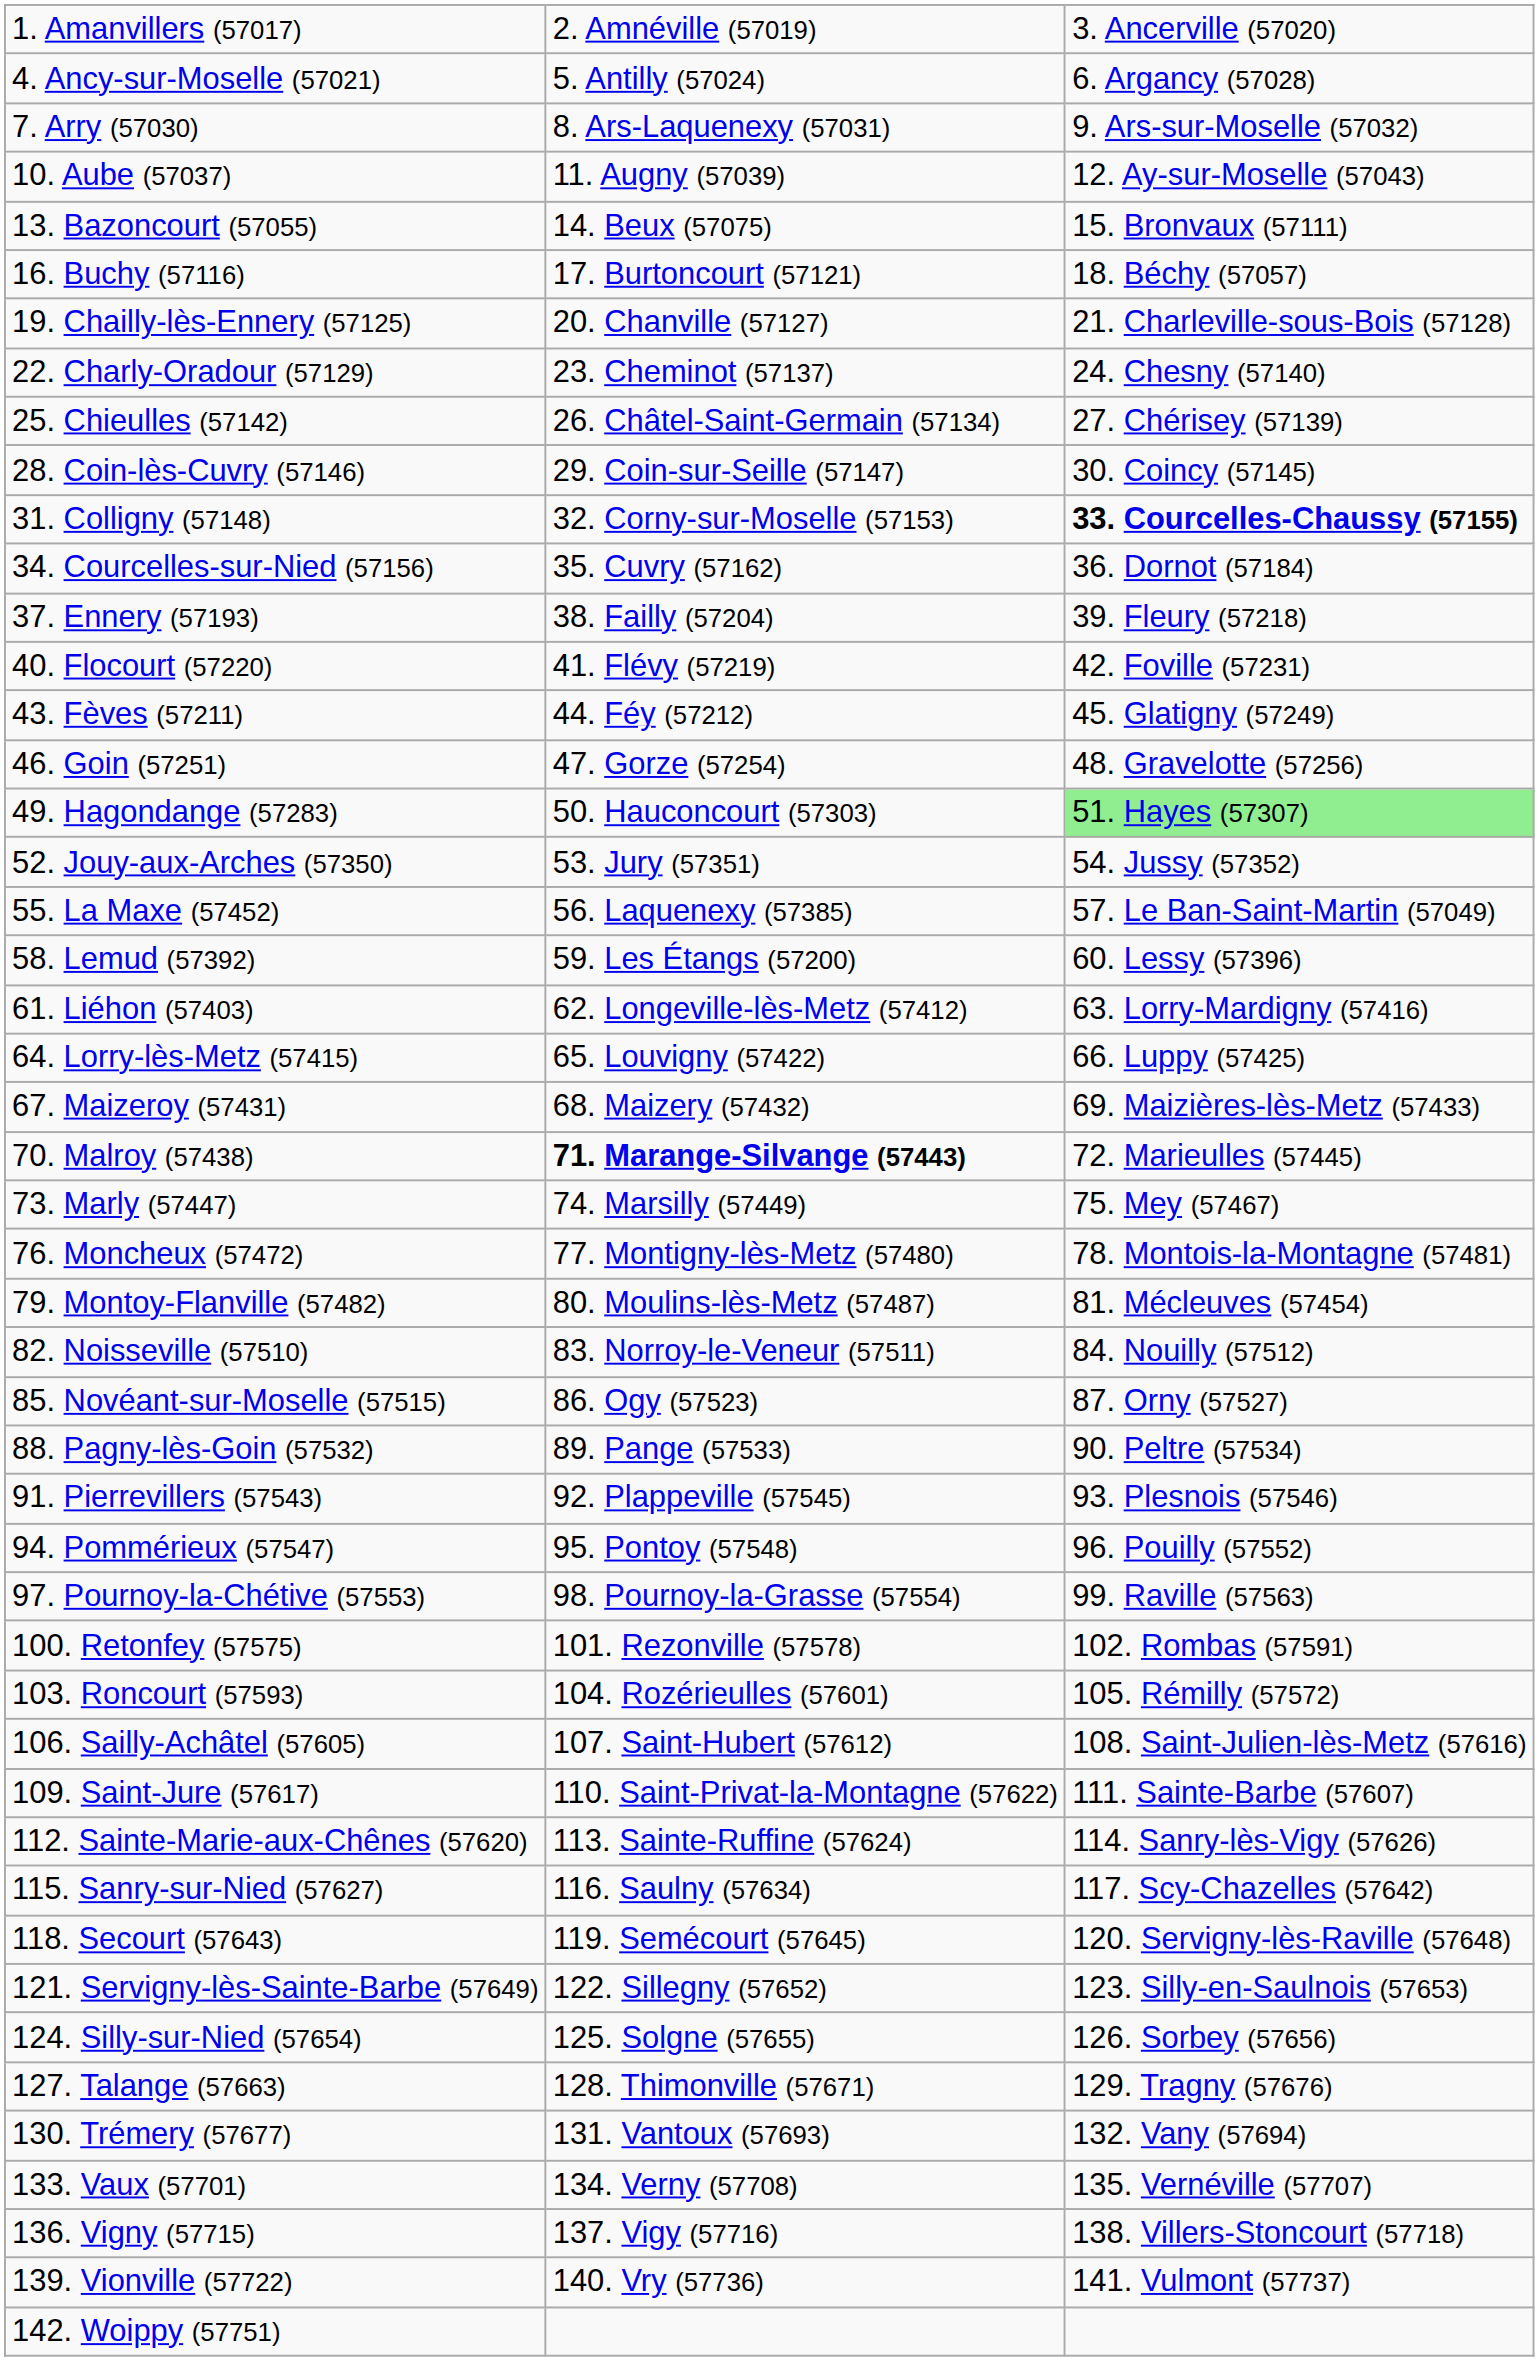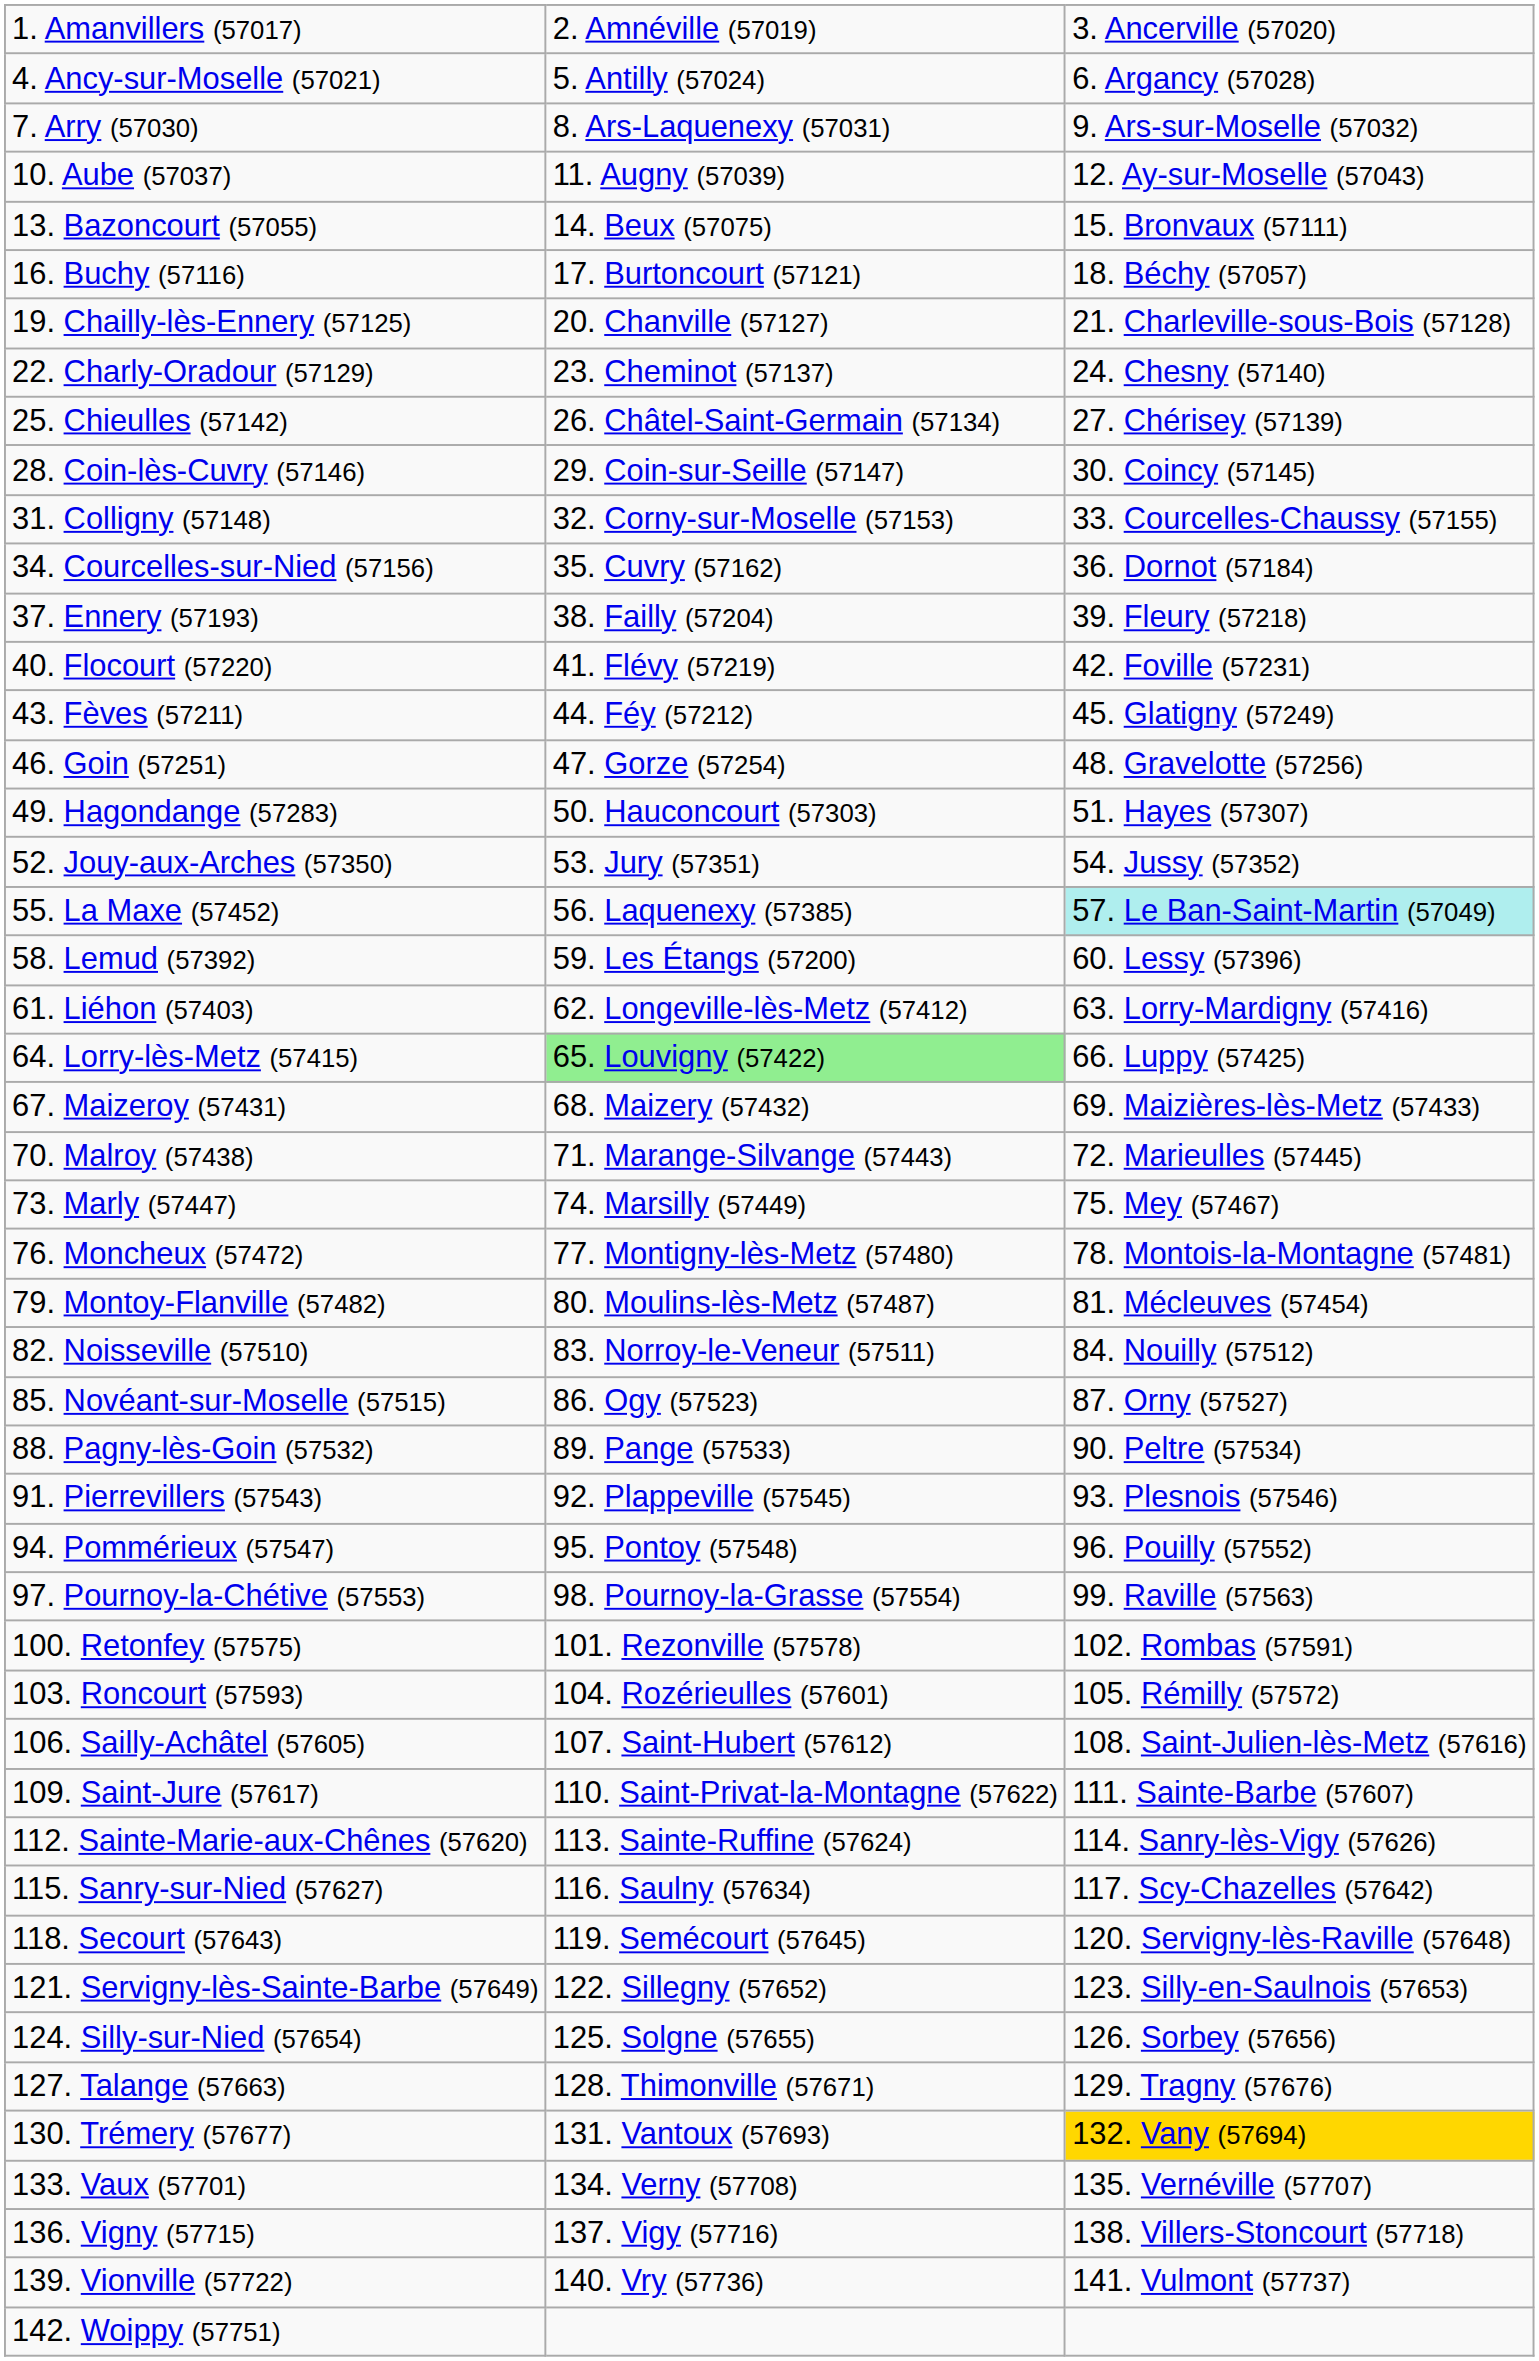(1295, 518) bold -> (1285, 518) normal
(1190, 812) lightgreen background -> (1190, 812) no background
(1284, 910) no background -> (1284, 910) paleturquoise background
(689, 1057) no background -> (689, 1057) lightgreen background
(759, 1155) bold -> (752, 1155) normal
(1189, 2134) no background -> (1189, 2134) gold background
